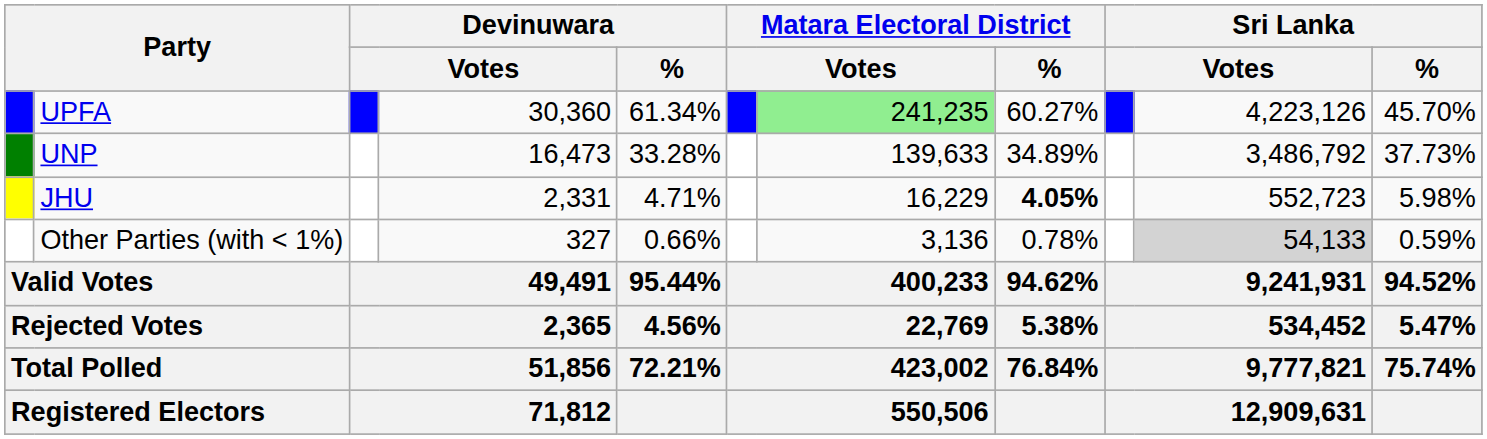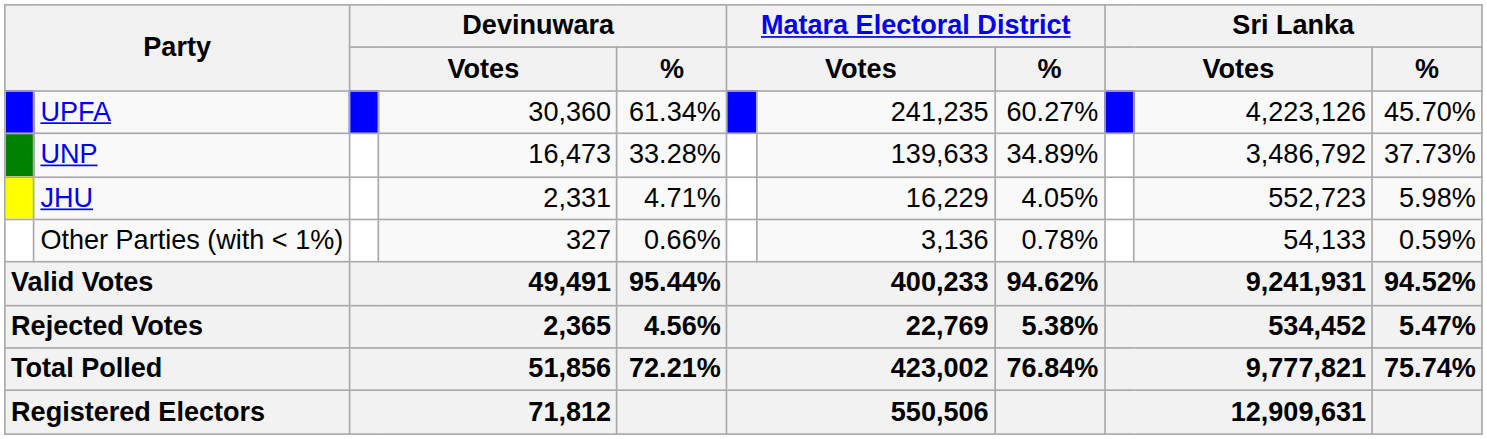(940, 111) lightgreen background -> (940, 111) no background
(1060, 197) bold -> (1060, 197) normal
(1325, 240) lightgrey background -> (1325, 240) no background
